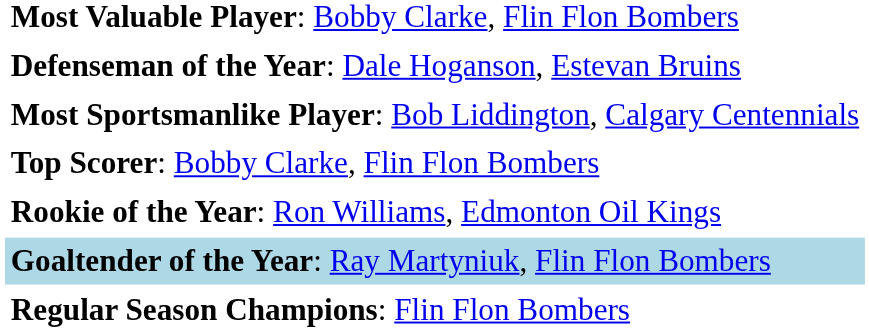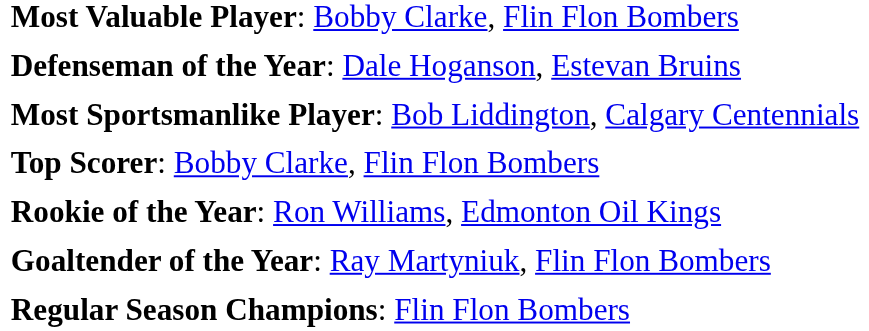(391, 260) lightblue background -> (391, 260) no background
